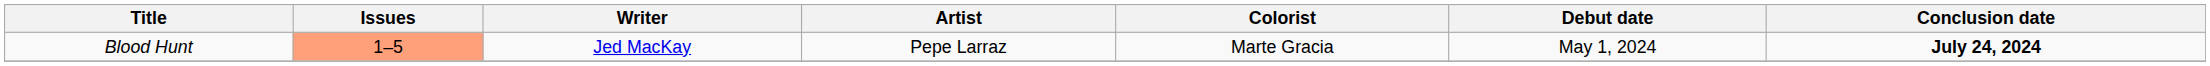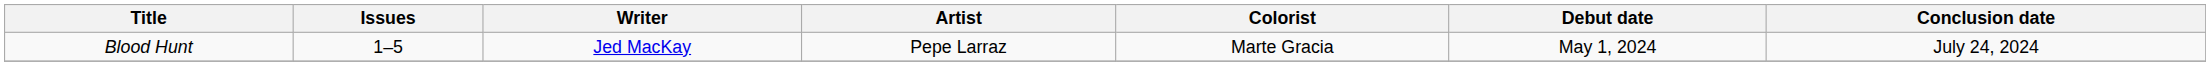(388, 46) lightsalmon background -> (388, 46) no background
(1986, 46) bold -> (1986, 46) normal
